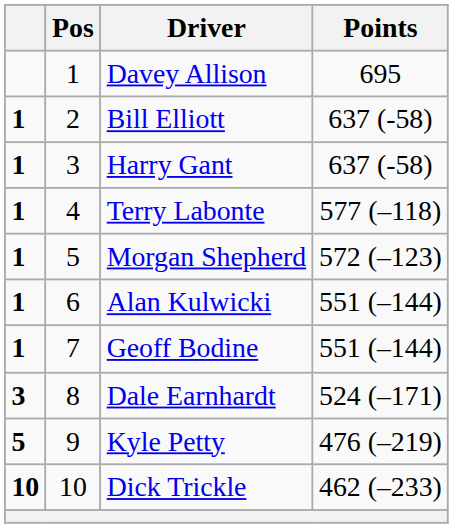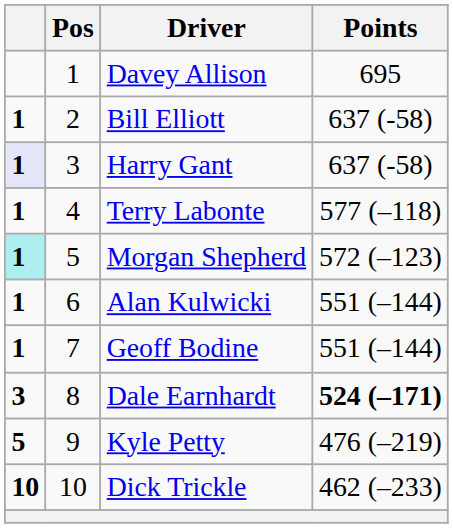(18, 165) no background -> (18, 165) lavender background
(18, 256) no background -> (18, 256) paleturquoise background
(380, 394) normal -> (380, 394) bold
